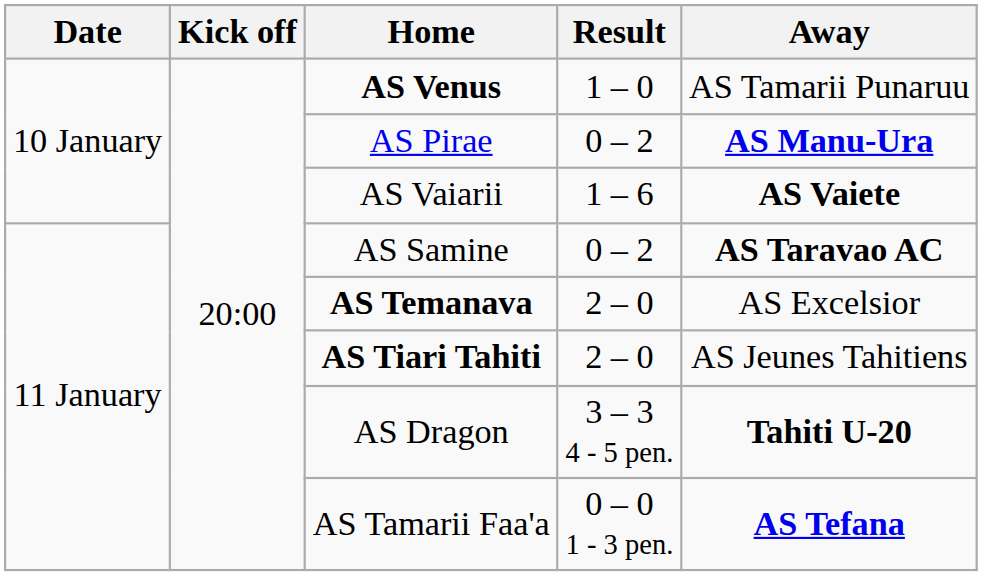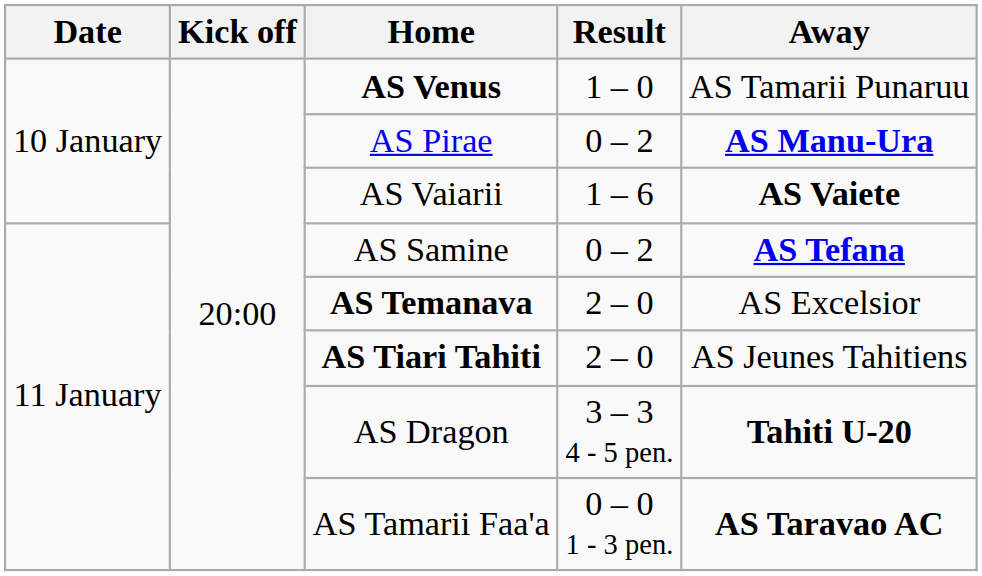(829, 248) AS Taravao AC -> (829, 248) AS Tefana
(829, 523) AS Tefana -> (829, 523) AS Taravao AC
